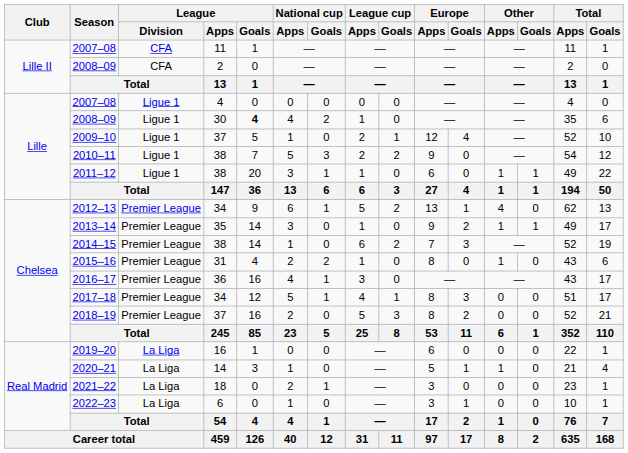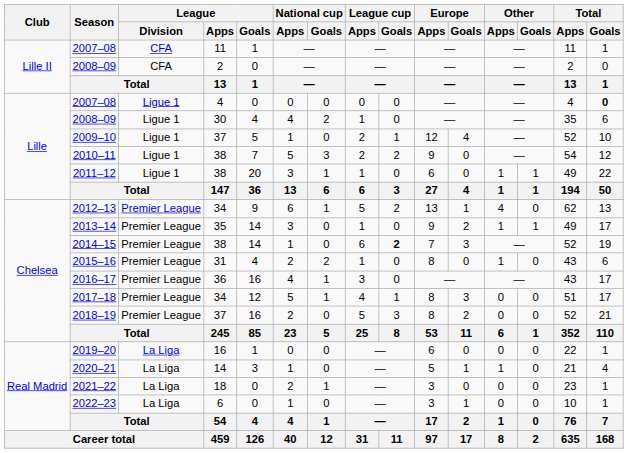(605, 102) normal -> (605, 102) bold
(255, 119) bold -> (255, 119) normal
(397, 244) normal -> (397, 244) bold
